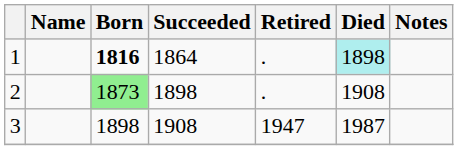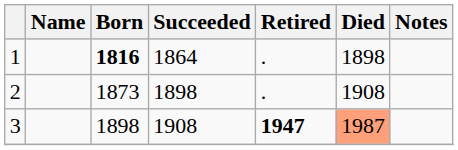(363, 56) paleturquoise background -> (363, 56) no background
(118, 91) lightgreen background -> (118, 91) no background
(283, 126) normal -> (283, 126) bold
(363, 126) no background -> (363, 126) lightsalmon background
